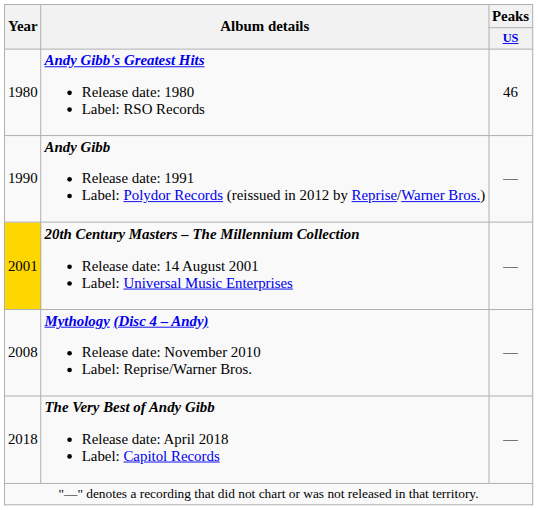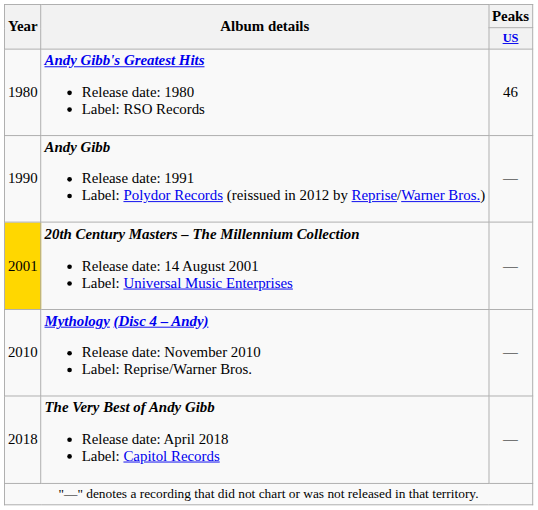(23, 352) 2008 -> (23, 352) 2010
